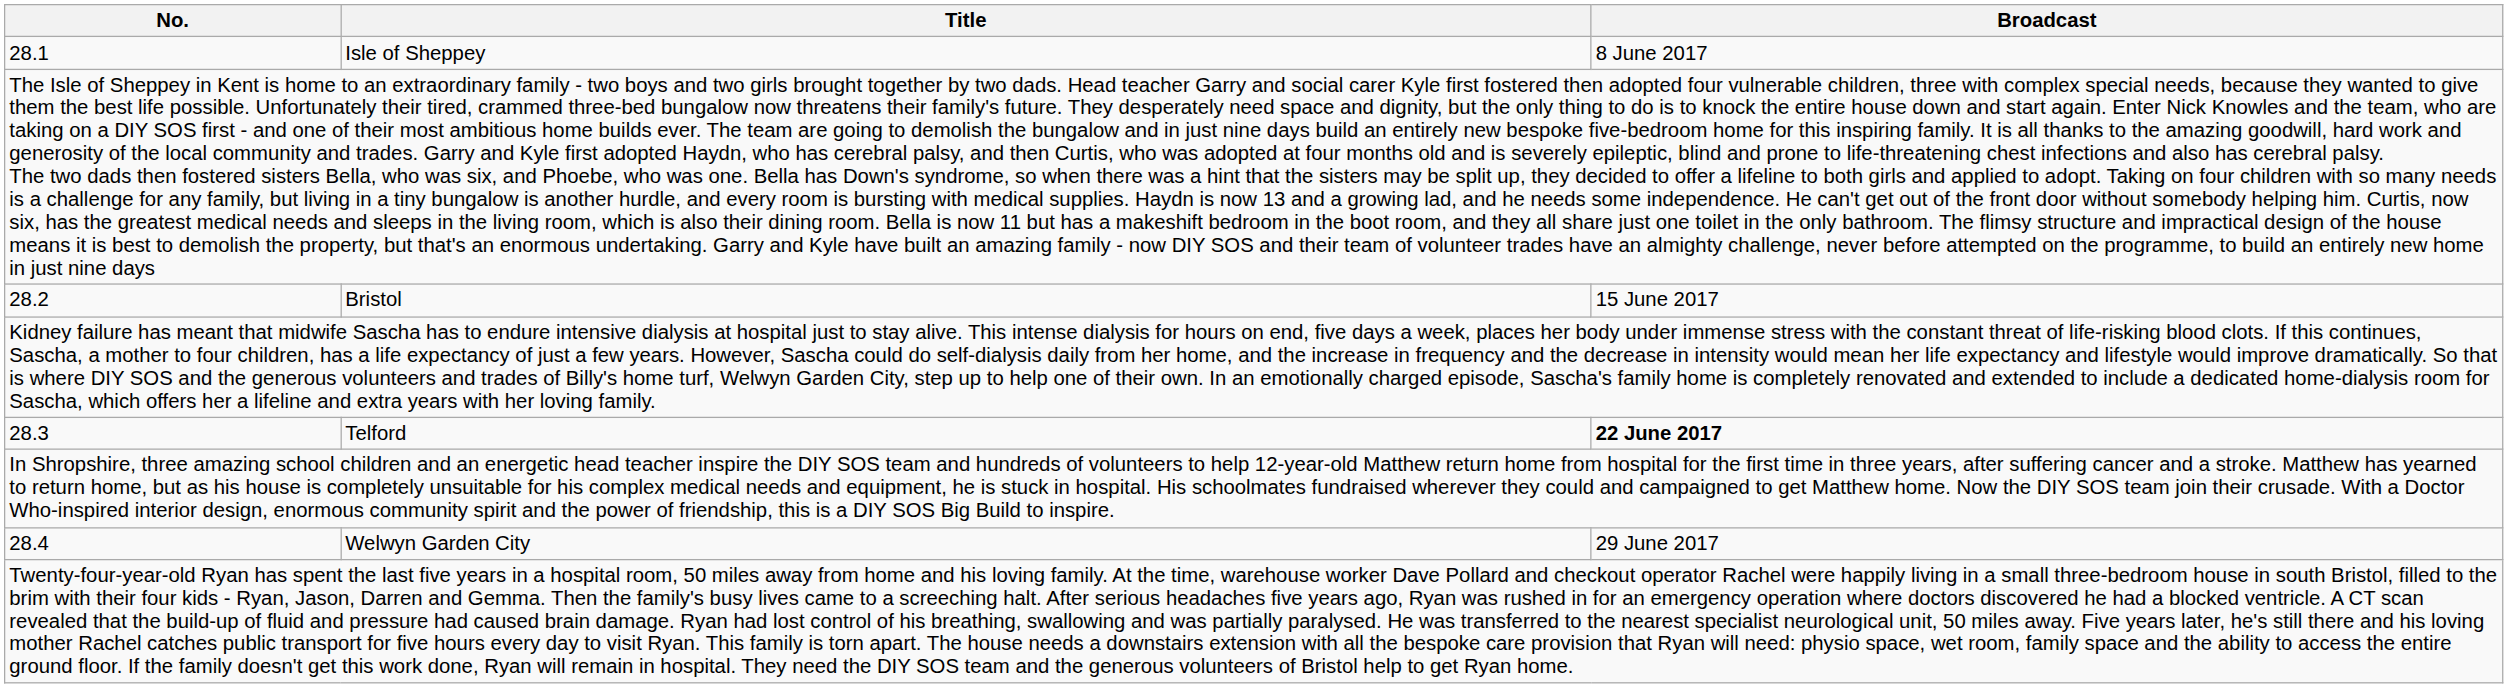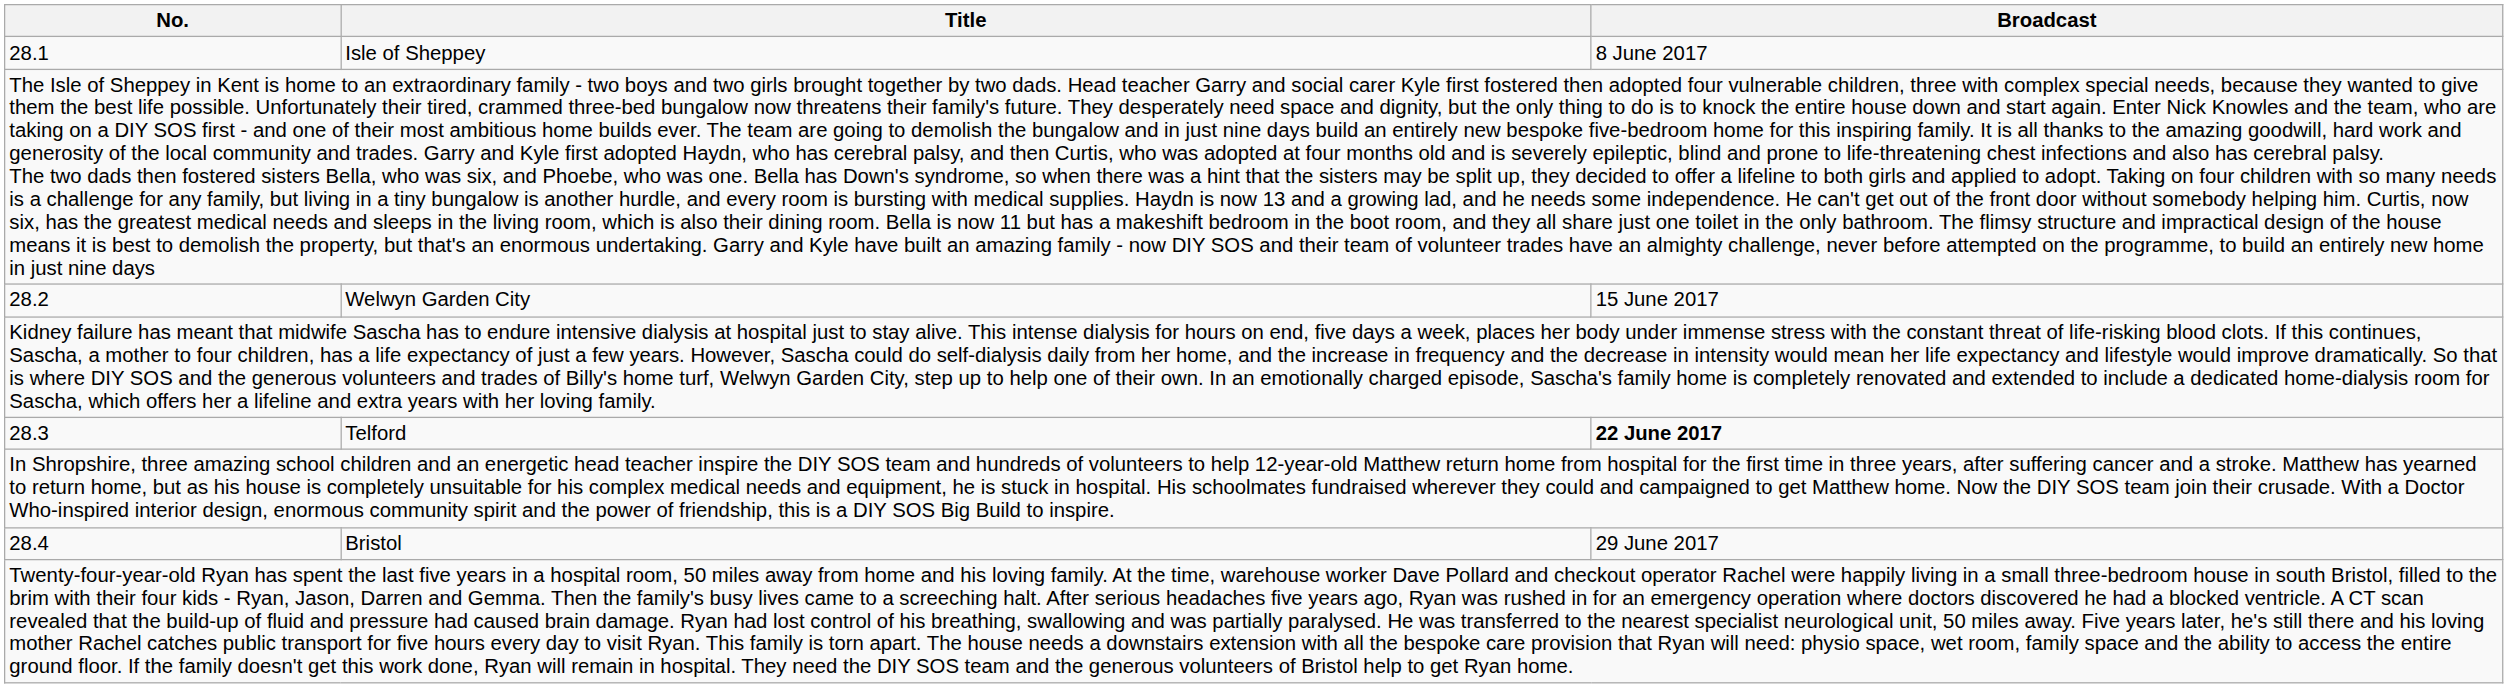(374, 300) Bristol -> (438, 300) Welwyn Garden City
(438, 543) Welwyn Garden City -> (374, 543) Bristol
